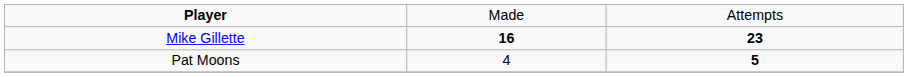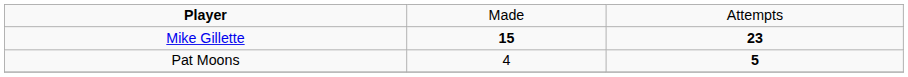(506, 38) 16 -> (506, 38) 15
